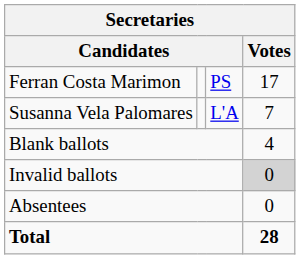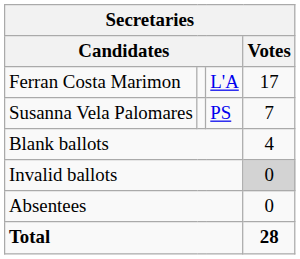(221, 82) PS -> (225, 82) L'A
(225, 113) L'A -> (221, 113) PS
